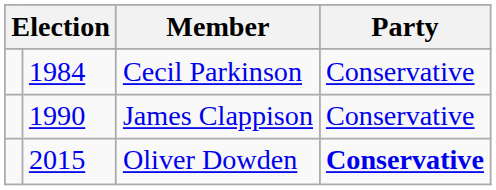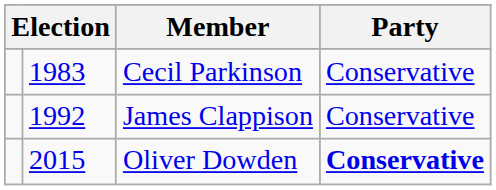(57, 71) 1984 -> (57, 71) 1983
(57, 116) 1990 -> (57, 116) 1992
